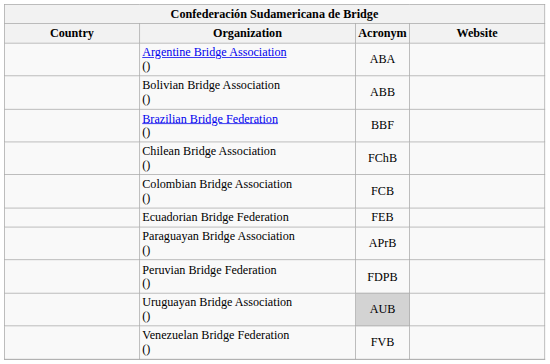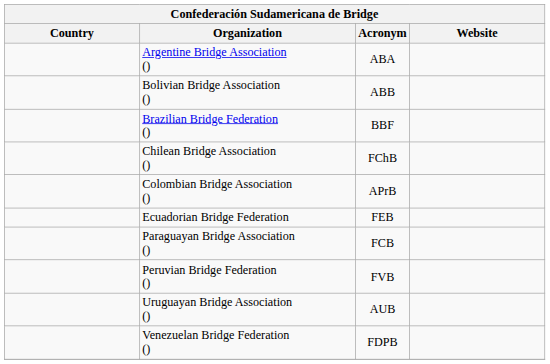(383, 191) FCB -> (383, 191) APrB
(383, 243) APrB -> (383, 243) FCB
(383, 276) FDPB -> (383, 276) FVB
(383, 309) lightgrey background -> (383, 309) no background
(383, 342) FVB -> (383, 342) FDPB
